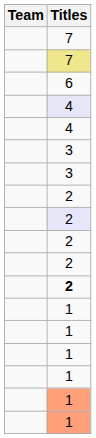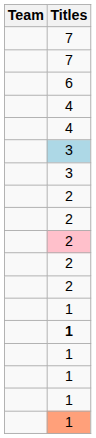(69, 60) khaki background -> (69, 60) no background
(69, 106) lavender background -> (69, 106) no background
(69, 151) no background -> (69, 151) lightblue background
(69, 219) lavender background -> (69, 219) no background
(69, 241) no background -> (69, 241) pink background
(69, 286) bold -> (69, 286) normal
(69, 331) normal -> (69, 331) bold
(69, 399) lightsalmon background -> (69, 399) no background
